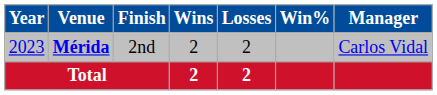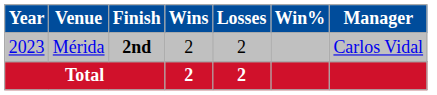(81, 47) bold -> (79, 47) normal
(142, 47) normal -> (137, 47) bold
